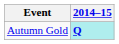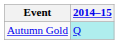(77, 30) bold -> (77, 30) normal
